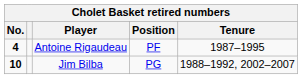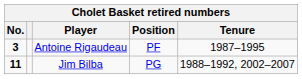(16, 47) 4 -> (16, 47) 3
(16, 64) 10 -> (16, 64) 11
